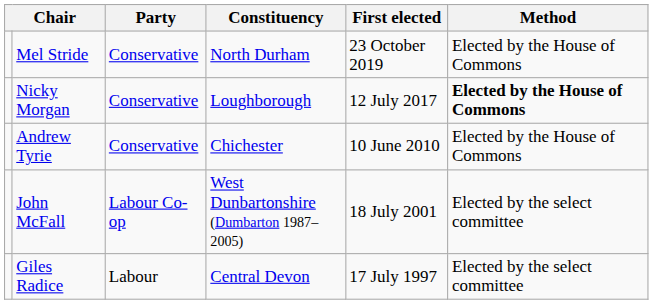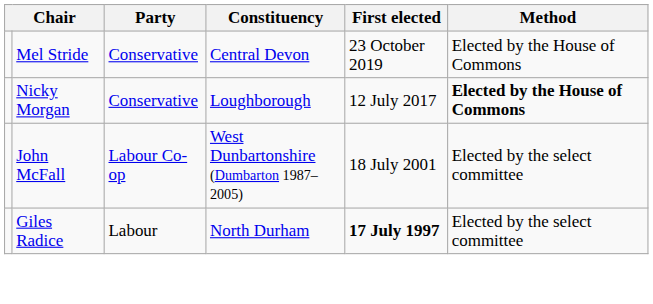(260, 54) North Durham -> (260, 54) Central Devon
- row: (44, 146)
(260, 276) Central Devon -> (260, 230) North Durham
(393, 276) normal -> (394, 230) bold
